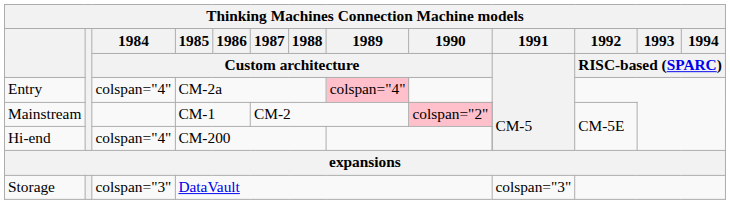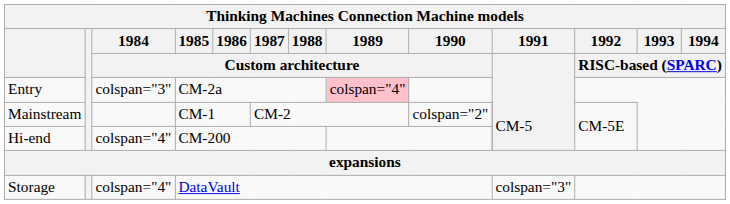(133, 89) colspan="4" -> (133, 89) colspan="3"
(450, 114) pink background -> (450, 114) no background
(133, 187) colspan="3" -> (133, 187) colspan="4"
